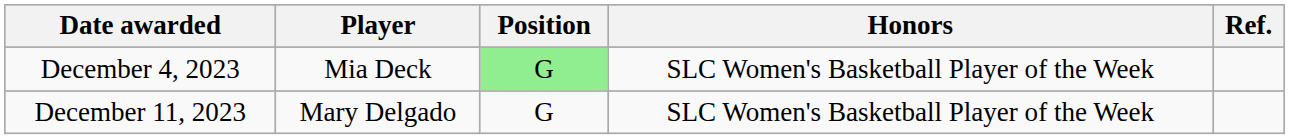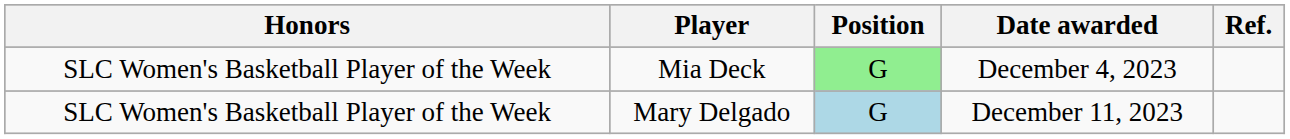columns swapped: (910, 25) <-> (140, 25)
(544, 111) no background -> (878, 111) lightblue background
